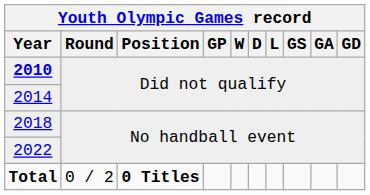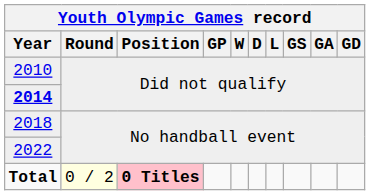(33, 71) bold -> (33, 71) normal
(33, 97) normal -> (33, 97) bold
(89, 177) no background -> (89, 177) lightyellow background
(161, 177) no background -> (161, 177) pink background
